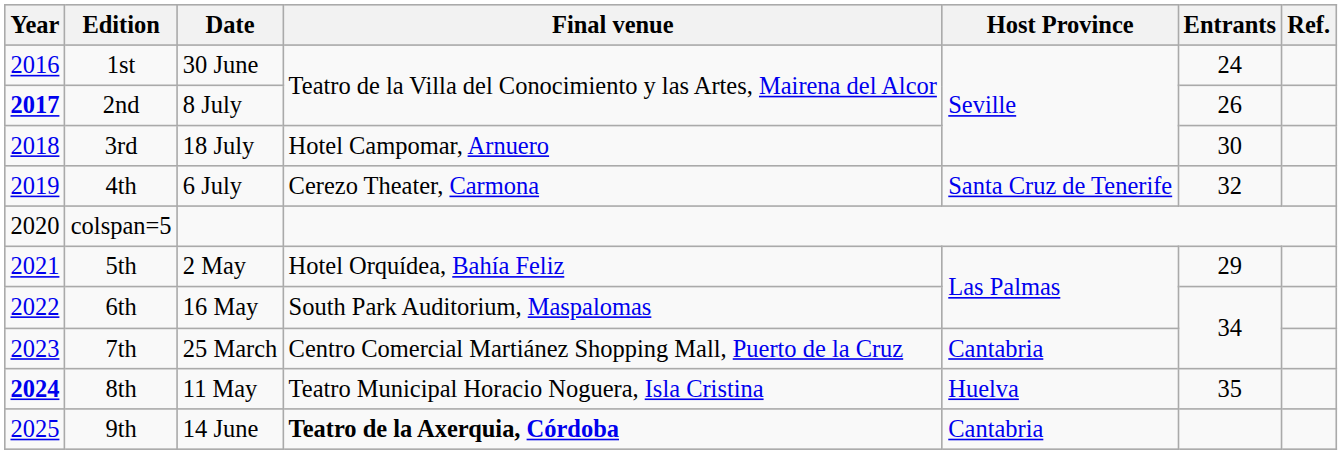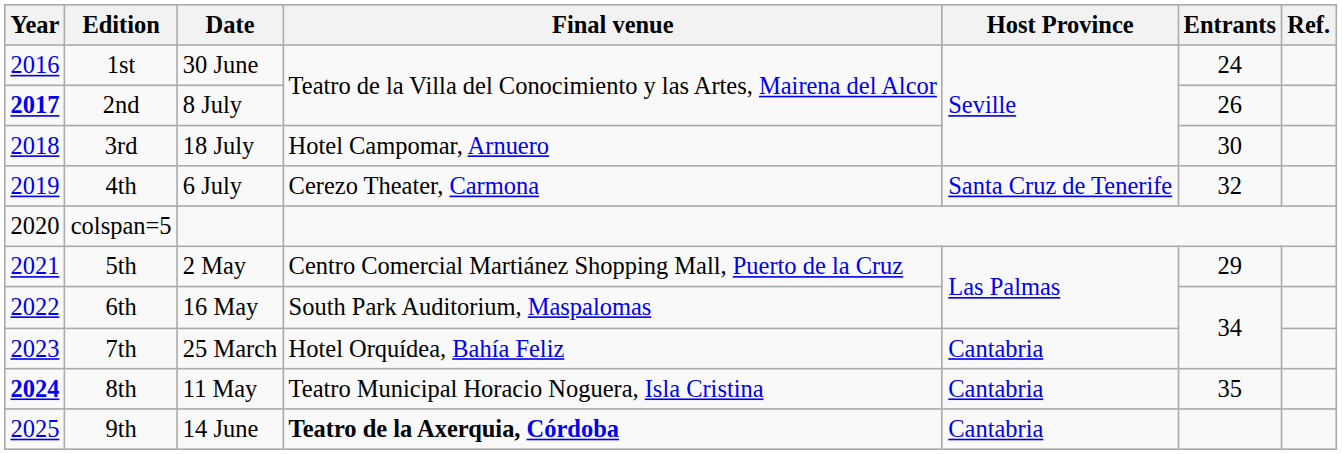(426, 266) Hotel Orquídea, Bahía Feliz -> (596, 266) Centro Comercial Martiánez Shopping Mall, Puerto de la Cruz
(596, 347) Centro Comercial Martiánez Shopping Mall, Puerto de la Cruz -> (426, 347) Hotel Orquídea, Bahía Feliz
(984, 388) Huelva -> (996, 388) Cantabria
